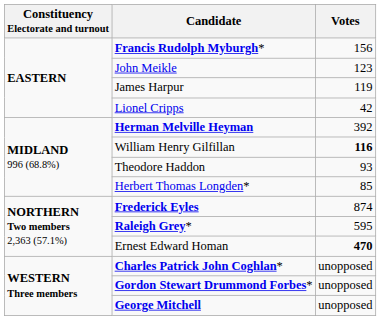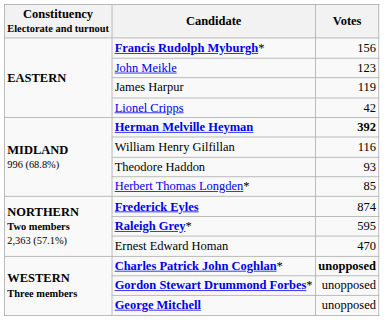(363, 127) normal -> (367, 127) bold
(363, 147) bold -> (367, 147) normal
(363, 246) bold -> (367, 246) normal
(345, 265) normal -> (347, 265) bold
